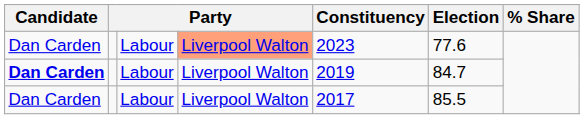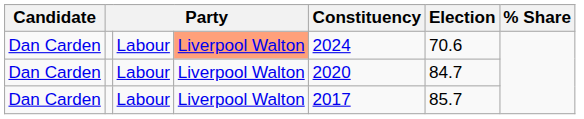(335, 45) 2023 -> (332, 45) 2024
(449, 45) 77.6 -> (446, 45) 70.6
(57, 72) bold -> (55, 72) normal
(335, 72) 2019 -> (332, 72) 2020
(449, 99) 85.5 -> (446, 99) 85.7
